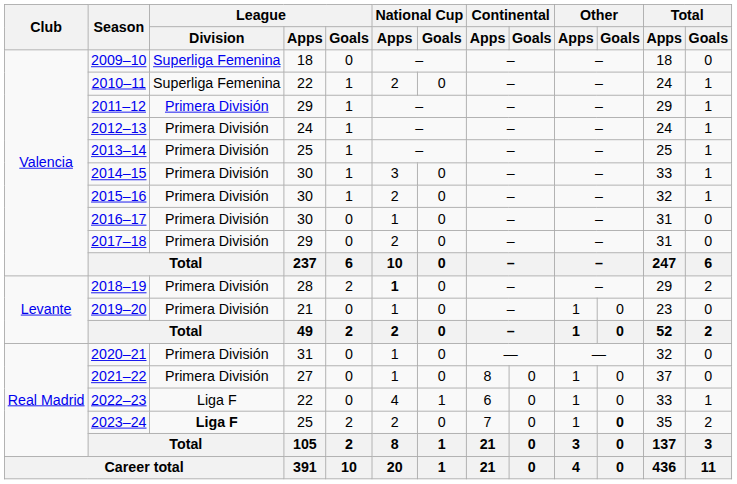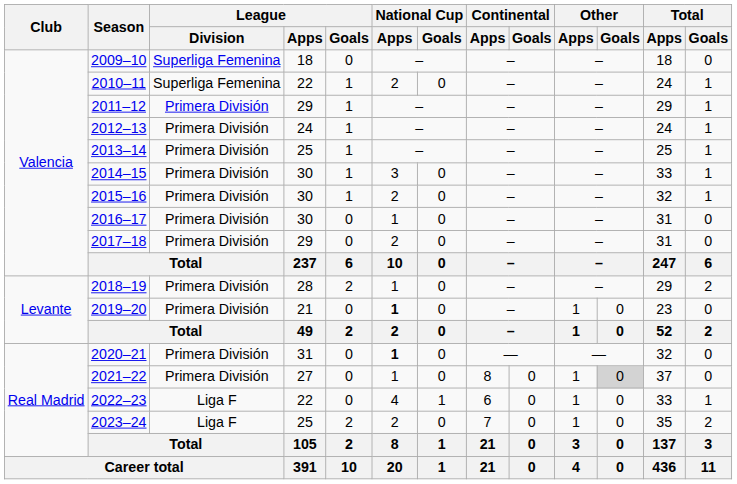(395, 286) bold -> (395, 286) normal
(395, 309) normal -> (395, 309) bold
(395, 354) normal -> (395, 354) bold
(620, 377) no background -> (620, 377) lightgrey background
(217, 422) bold -> (217, 422) normal
(620, 422) bold -> (620, 422) normal
